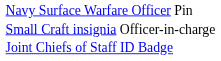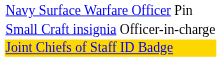(89, 48) no background -> (89, 48) gold background
